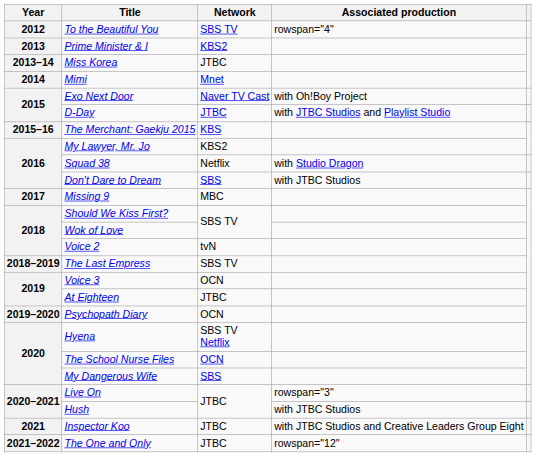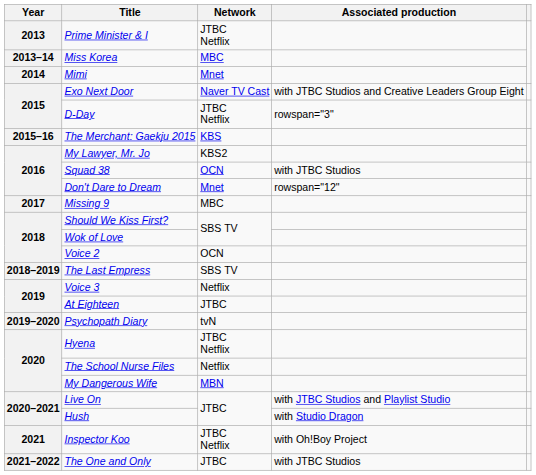- row: (111, 29)
(214, 46) KBS2 -> (215, 35) JTBC Netflix
(213, 63) JTBC -> (212, 58) MBC
(321, 96) with Oh!Boy Project -> (399, 91) with JTBC Studios and Creative Leaders Group Eight
(213, 113) JTBC -> (215, 114) JTBC Netflix
(362, 113) with JTBC Studios and Playlist Studio -> (304, 114) rowspan="3"
(215, 163) Netflix -> (212, 170) OCN
(319, 163) with Studio Dragon -> (317, 170) with JTBC Studios
(211, 180) SBS -> (212, 187) Mnet
(317, 180) with JTBC Studios -> (307, 187) rowspan="12"
(208, 247) tvN -> (212, 254) OCN
(212, 280) OCN -> (215, 287) Netflix
(212, 314) OCN -> (208, 321) tvN
(219, 337) SBS TV Netflix -> (215, 344) JTBC Netflix
(212, 359) OCN -> (215, 366) Netflix
(211, 376) SBS -> (212, 383) MBN
(304, 393) rowspan="3" -> (362, 400) with JTBC Studios and Playlist Studio
(317, 409) with JTBC Studios -> (319, 416) with Studio Dragon
(213, 426) JTBC -> (215, 439) JTBC Netflix
(399, 426) with JTBC Studios and Creative Leaders Group Eight -> (321, 439) with Oh!Boy Project
(307, 443) rowspan="12" -> (317, 462) with JTBC Studios
